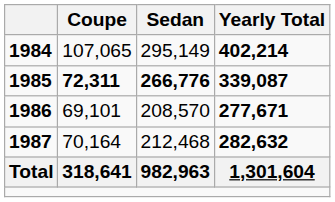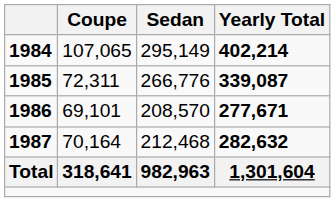(91, 80) bold -> (91, 80) normal
(175, 80) bold -> (175, 80) normal
